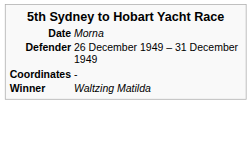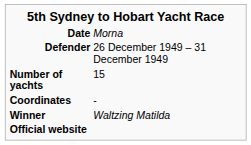+ row: (36, 80)
+ row: (48, 129)
